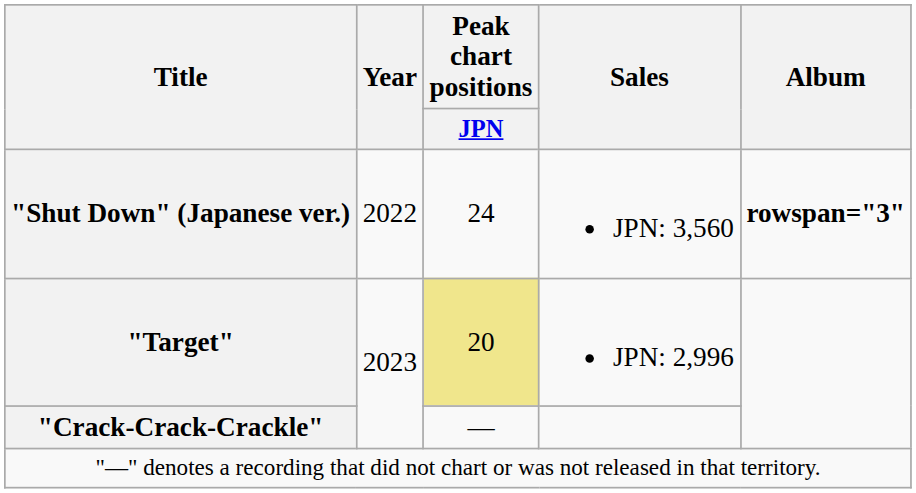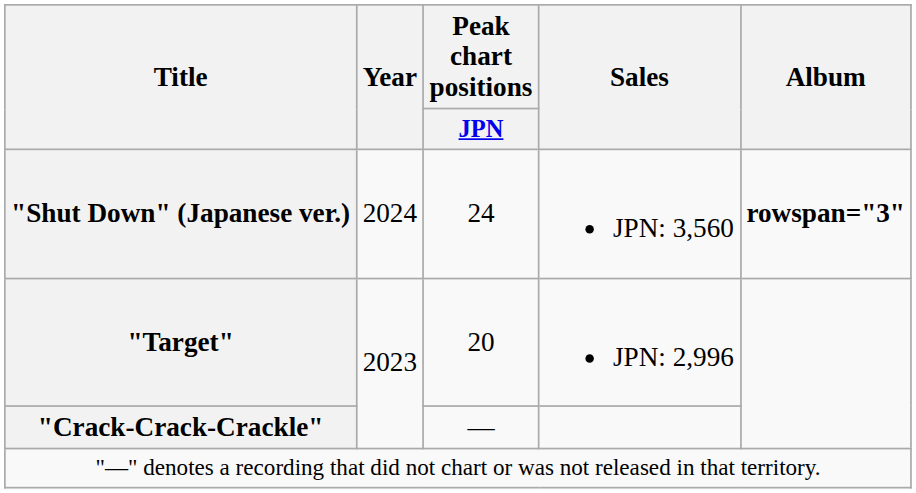(390, 213) 2022 -> (390, 213) 2024
(481, 341) khaki background -> (481, 341) no background
